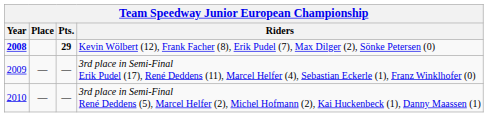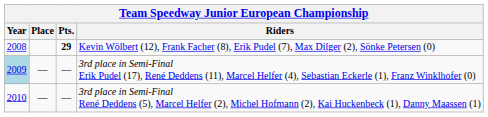(17, 47) bold -> (17, 47) normal
(17, 70) no background -> (17, 70) lightblue background
